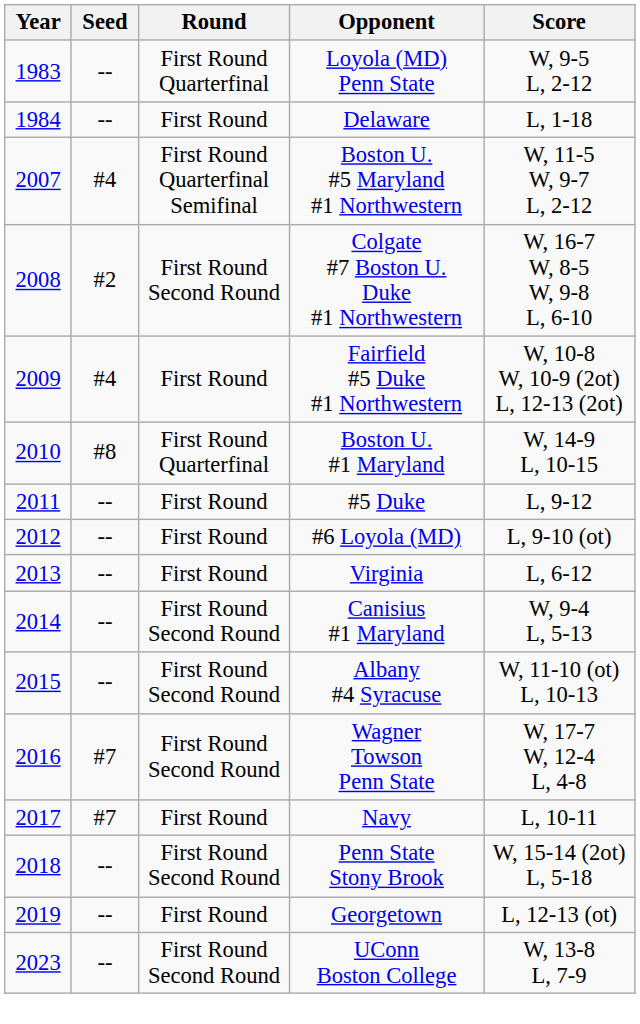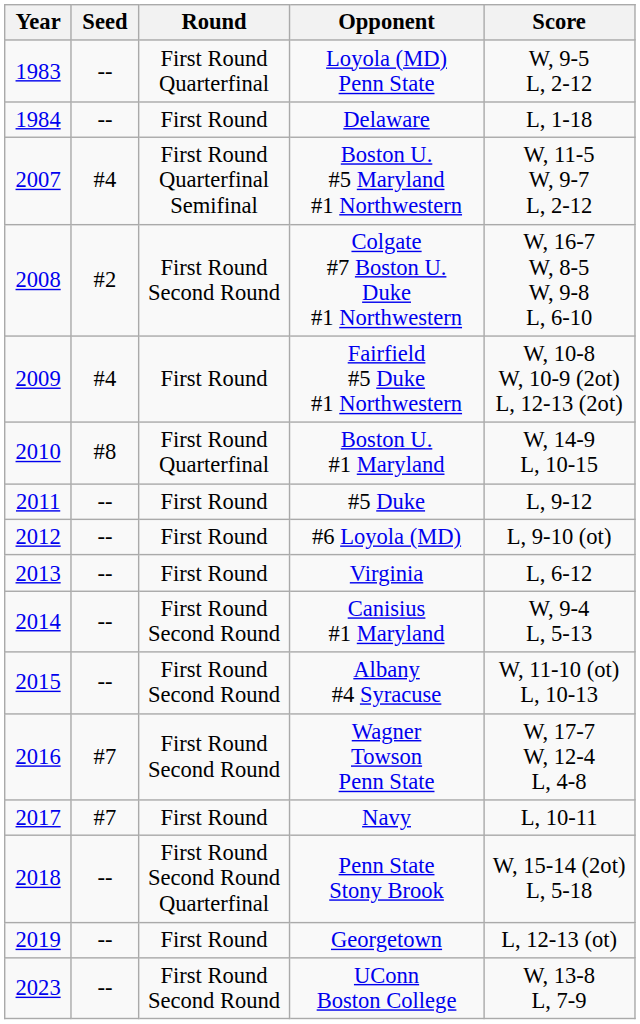(214, 865) First Round Second Round -> (214, 878) First Round Second Round Quarterfinal
